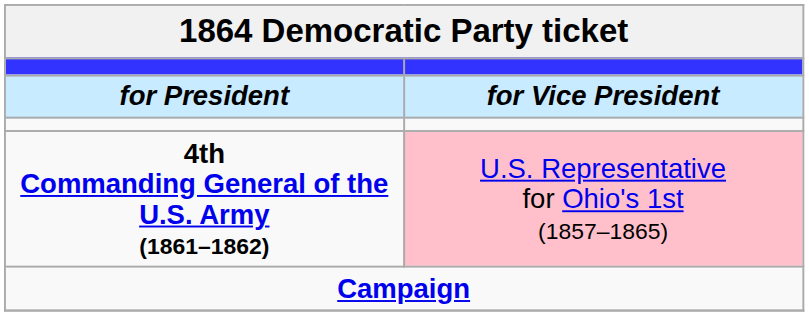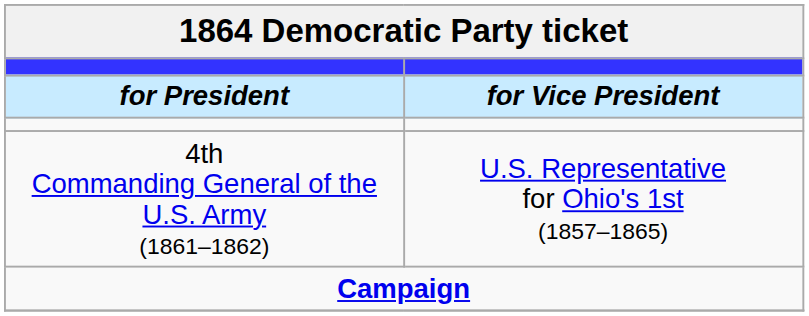(204, 199) bold -> (204, 199) normal
(603, 199) pink background -> (603, 199) no background
